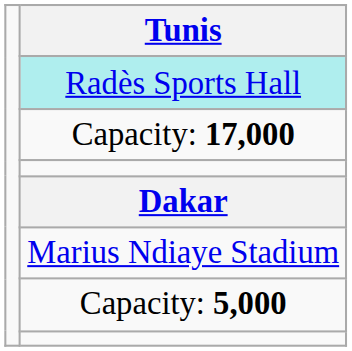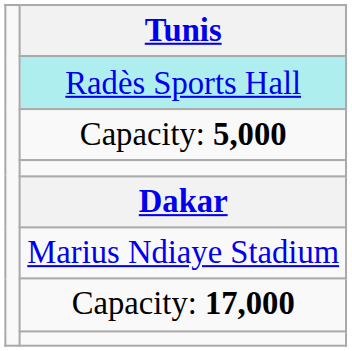(183, 133) Capacity: 17,000 -> (183, 133) Capacity: 5,000
(183, 304) Capacity: 5,000 -> (183, 304) Capacity: 17,000
